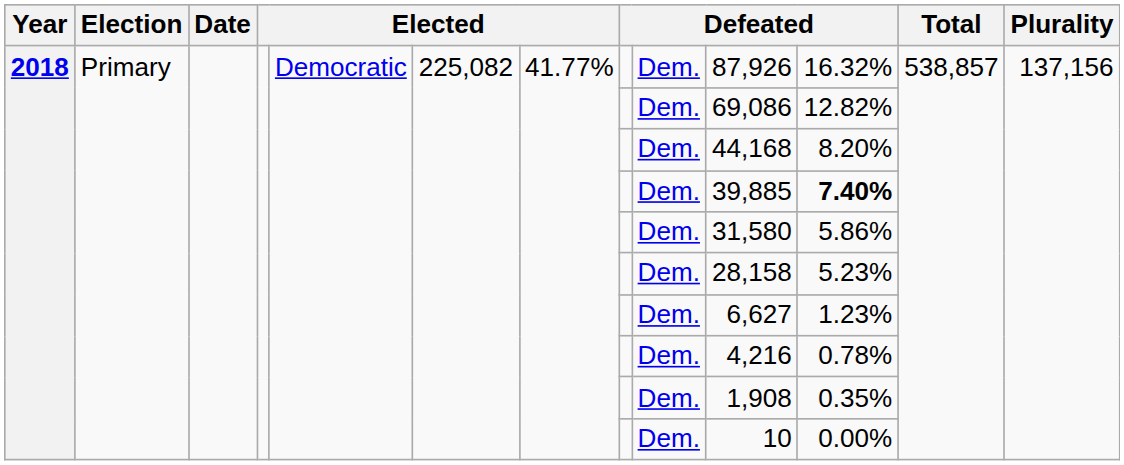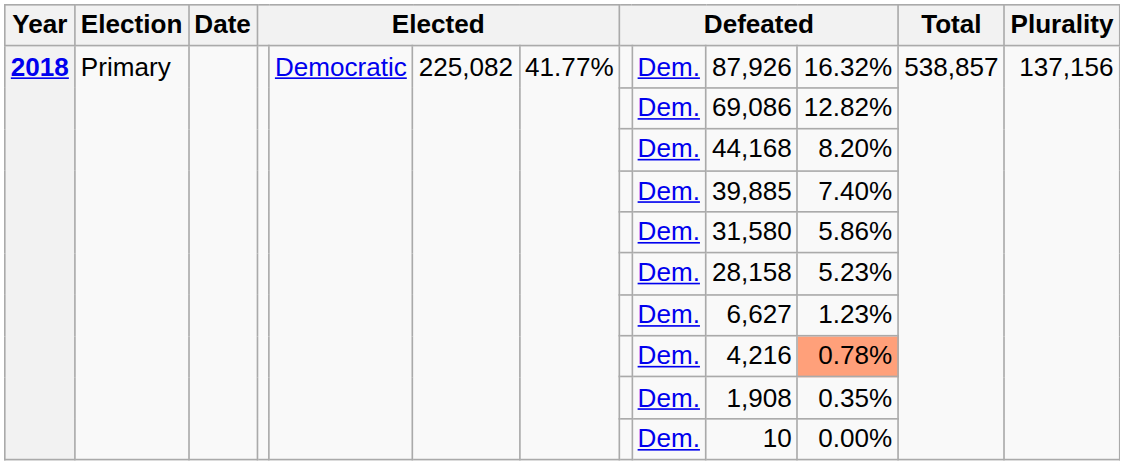(855, 190) bold -> (855, 190) normal
(855, 356) no background -> (855, 356) lightsalmon background
